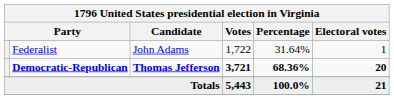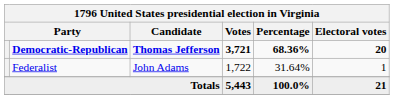rows swapped: (70, 67) <-> (35, 49)
